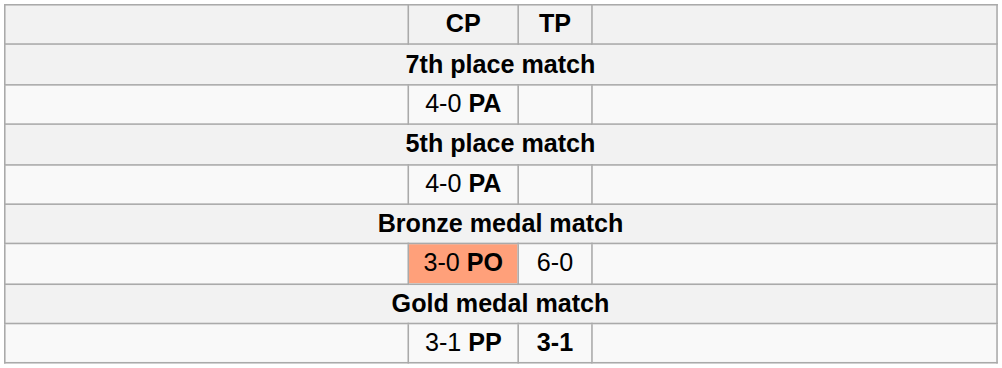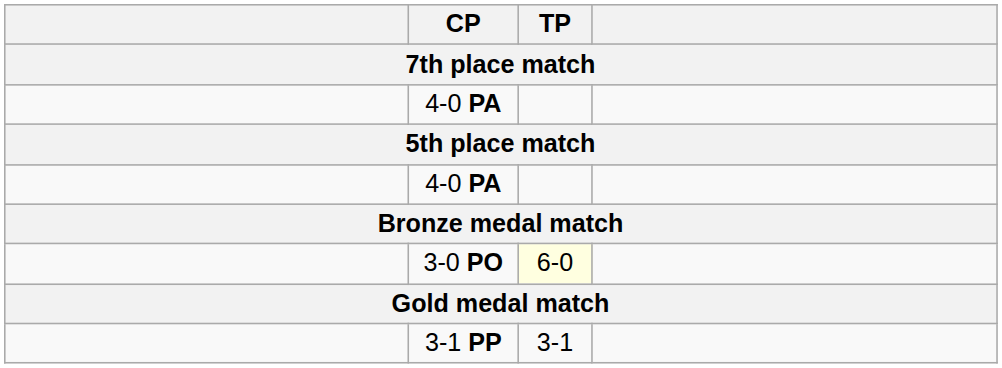(463, 263) lightsalmon background -> (463, 263) no background
(555, 263) no background -> (555, 263) lightyellow background
(555, 343) bold -> (555, 343) normal
